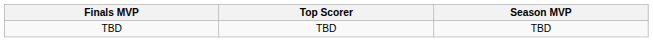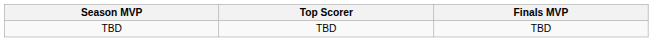columns swapped: (541, 12) <-> (112, 12)
